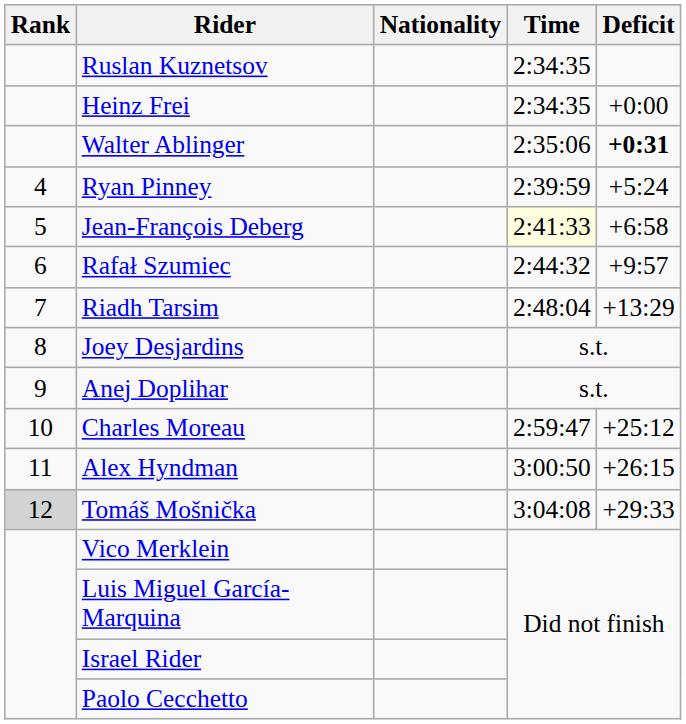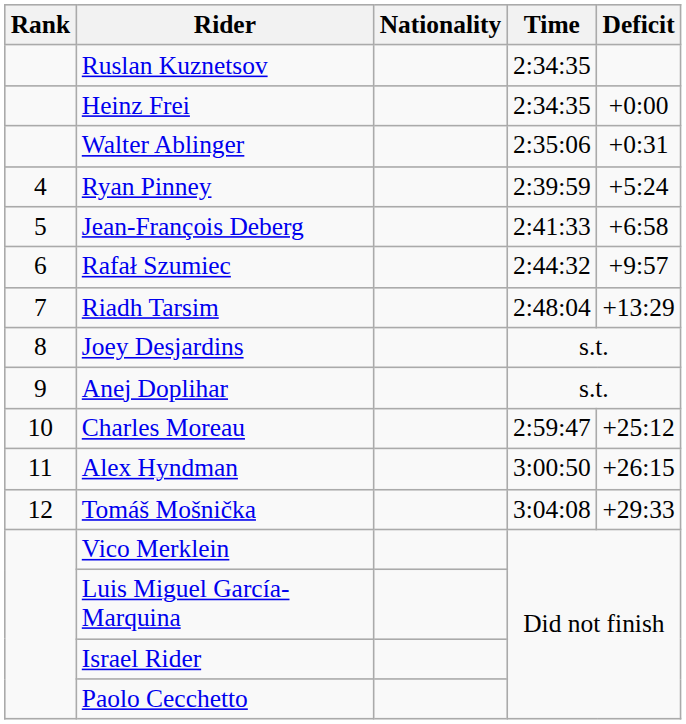(639, 145) bold -> (639, 145) normal
(552, 226) lightyellow background -> (552, 226) no background
(40, 508) lightgrey background -> (40, 508) no background
